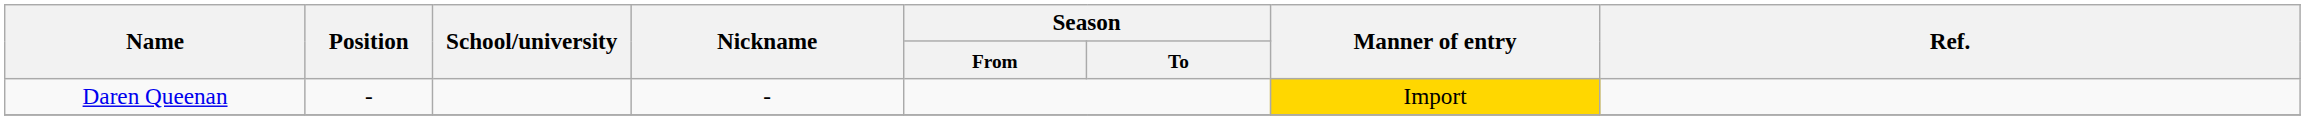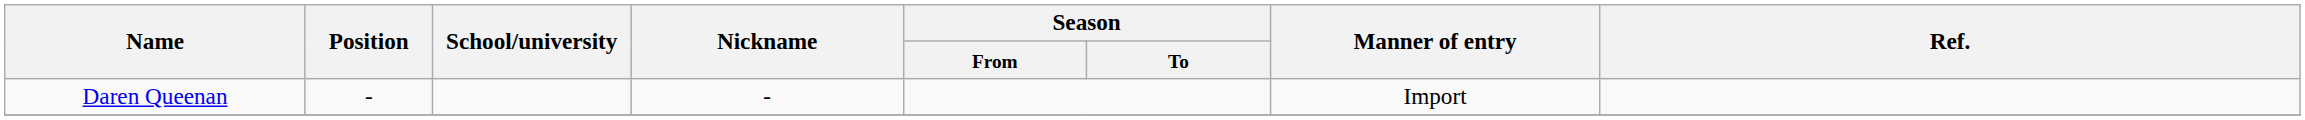(1435, 96) gold background -> (1435, 96) no background
